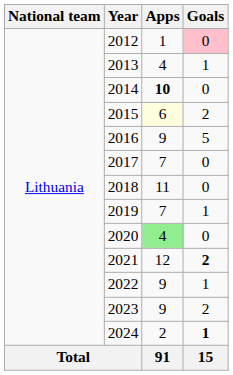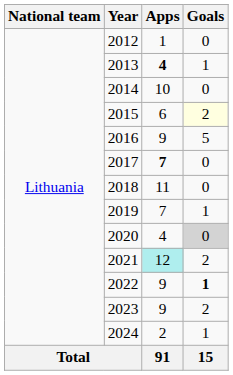(205, 41) pink background -> (205, 41) no background
(163, 65) normal -> (163, 65) bold
(163, 89) bold -> (163, 89) normal
(163, 114) lightyellow background -> (163, 114) no background
(205, 114) no background -> (205, 114) lightyellow background
(163, 162) normal -> (163, 162) bold
(163, 235) lightgreen background -> (163, 235) no background
(205, 235) no background -> (205, 235) lightgrey background
(163, 260) no background -> (163, 260) paleturquoise background
(205, 260) bold -> (205, 260) normal
(205, 284) normal -> (205, 284) bold
(205, 333) bold -> (205, 333) normal
